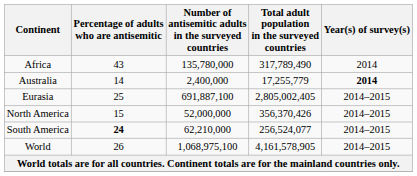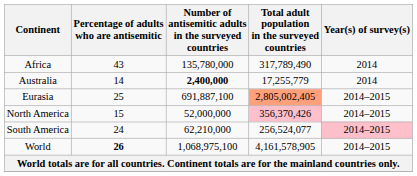(207, 80) normal -> (207, 80) bold
(367, 80) bold -> (367, 80) normal
(285, 97) no background -> (285, 97) lightsalmon background
(285, 113) no background -> (285, 113) pink background
(119, 130) bold -> (119, 130) normal
(367, 130) no background -> (367, 130) pink background
(119, 146) normal -> (119, 146) bold
